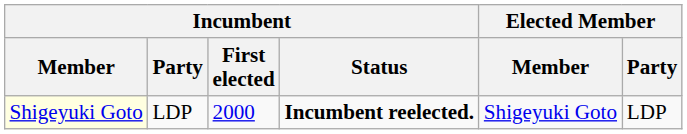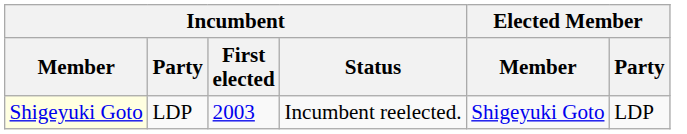(234, 111) 2000 -> (234, 111) 2003
(379, 111) bold -> (373, 111) normal
